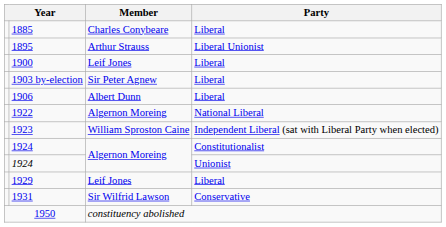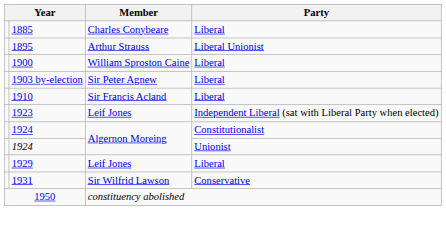(110, 63) Leif Jones -> (139, 63) William Sproston Caine
- row: (22, 96)
+ row: (22, 96)
- row: (22, 113)
(139, 130) William Sproston Caine -> (110, 113) Leif Jones
